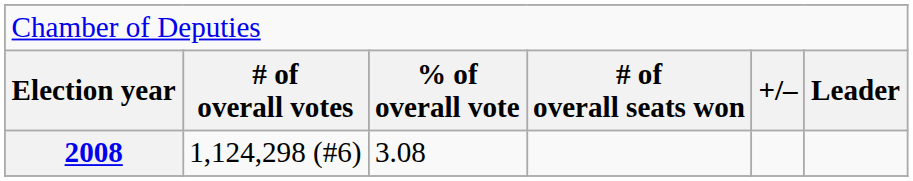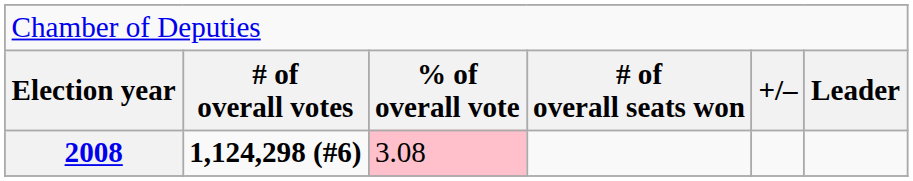(275, 152) normal -> (275, 152) bold
(400, 152) no background -> (400, 152) pink background
